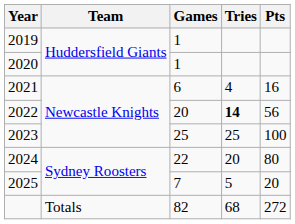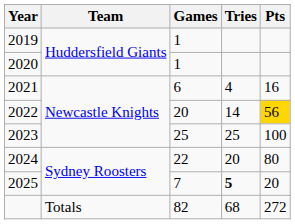(232, 111) bold -> (232, 111) normal
(271, 111) no background -> (271, 111) gold background
(228, 183) normal -> (228, 183) bold
